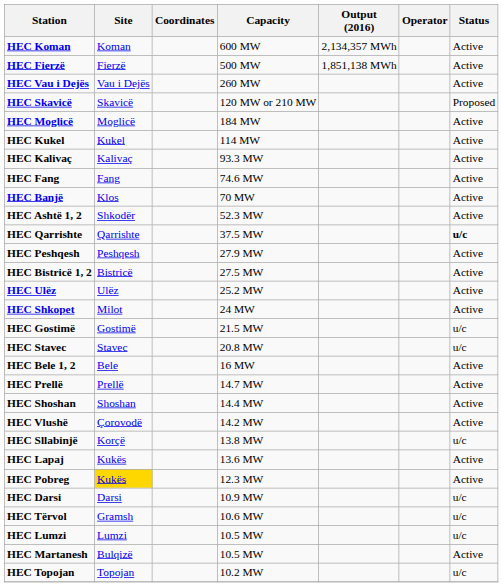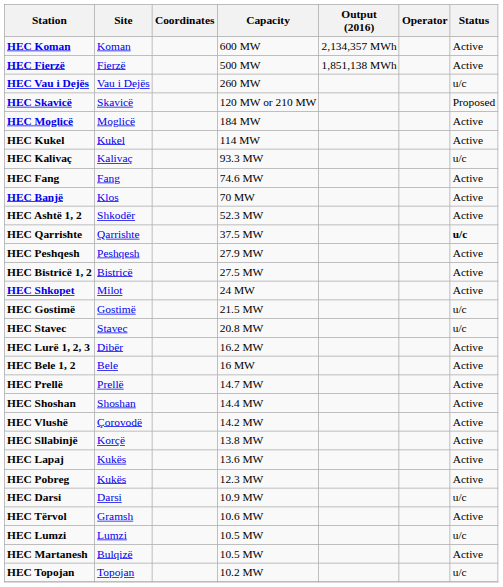(468, 83) Active -> (460, 83) u/c
(468, 159) Active -> (460, 159) u/c
- row: (32, 290)
+ row: (48, 347)
(460, 441) u/c -> (468, 441) Active
(112, 478) gold background -> (112, 478) no background
(460, 516) u/c -> (468, 516) Active
